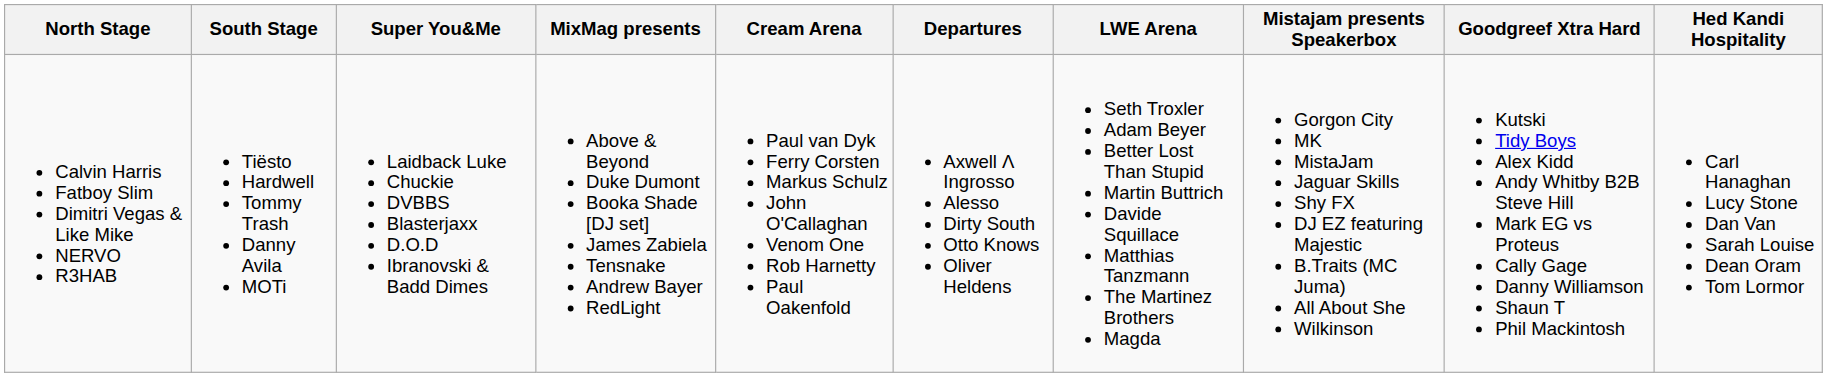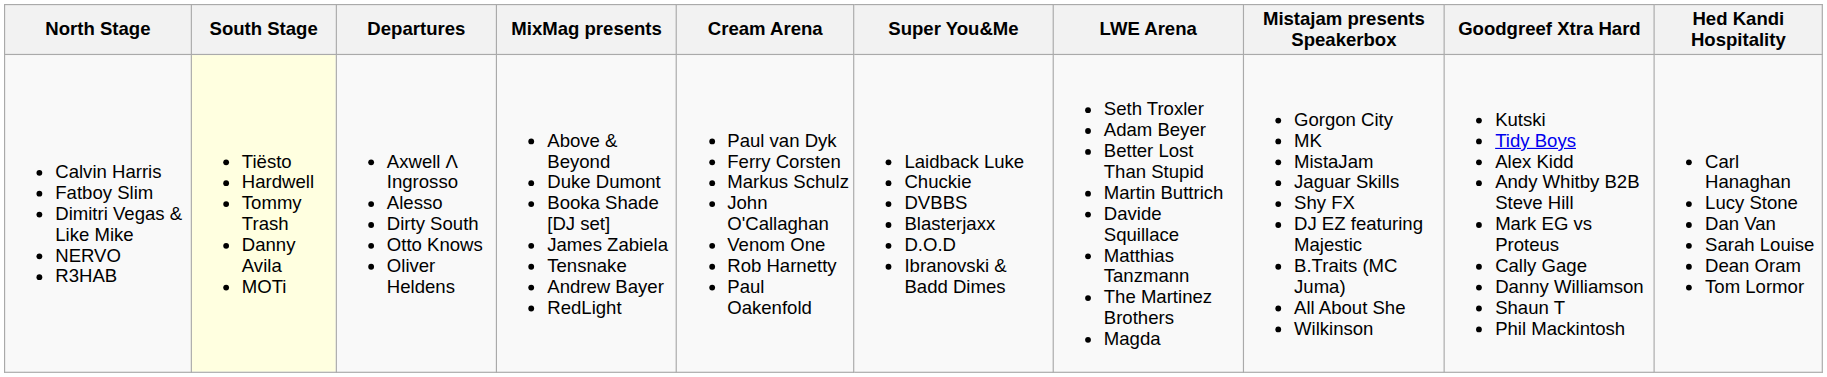columns swapped: (973, 29) <-> (436, 29)
(264, 224) no background -> (264, 224) lightyellow background
